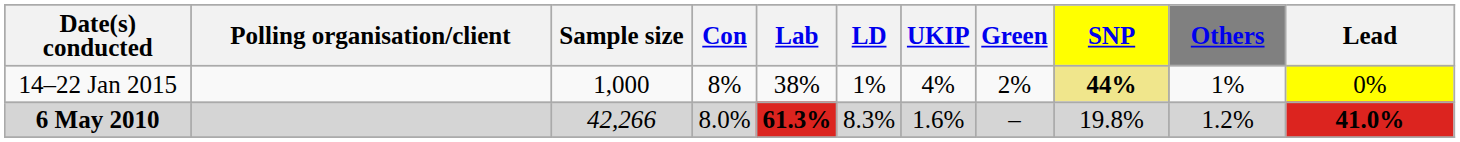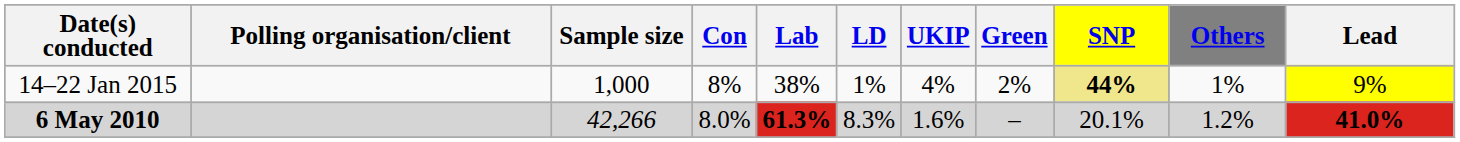(1370, 84) 0% -> (1370, 84) 9%
(1112, 120) 19.8% -> (1112, 120) 20.1%
